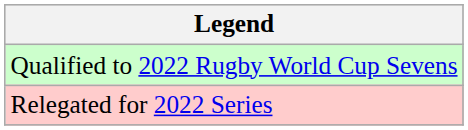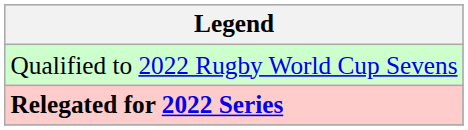(142, 104) normal -> (147, 104) bold
